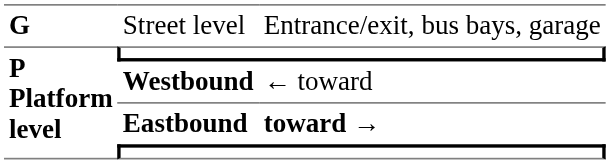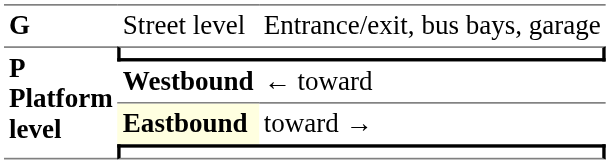(185, 123) no background -> (185, 123) lightyellow background
(322, 123) bold -> (318, 123) normal
